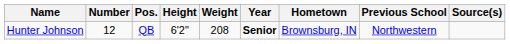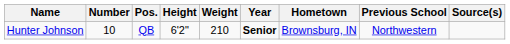(109, 30) 12 -> (109, 30) 10
(220, 30) 208 -> (220, 30) 210
